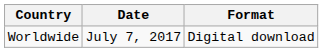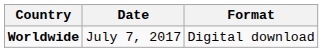(43, 37) normal -> (43, 37) bold
